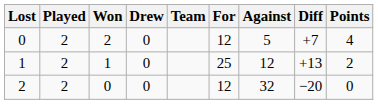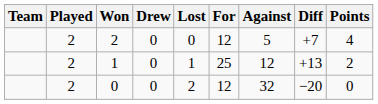columns swapped: (188, 16) <-> (22, 16)
